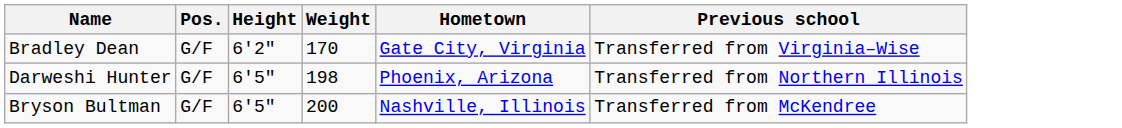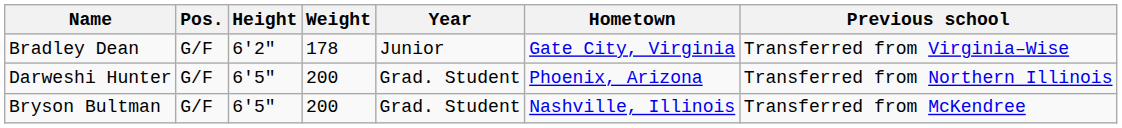+ column: (450, 19)
(322, 49) 170 -> (322, 49) 178
(322, 78) 198 -> (322, 78) 200
